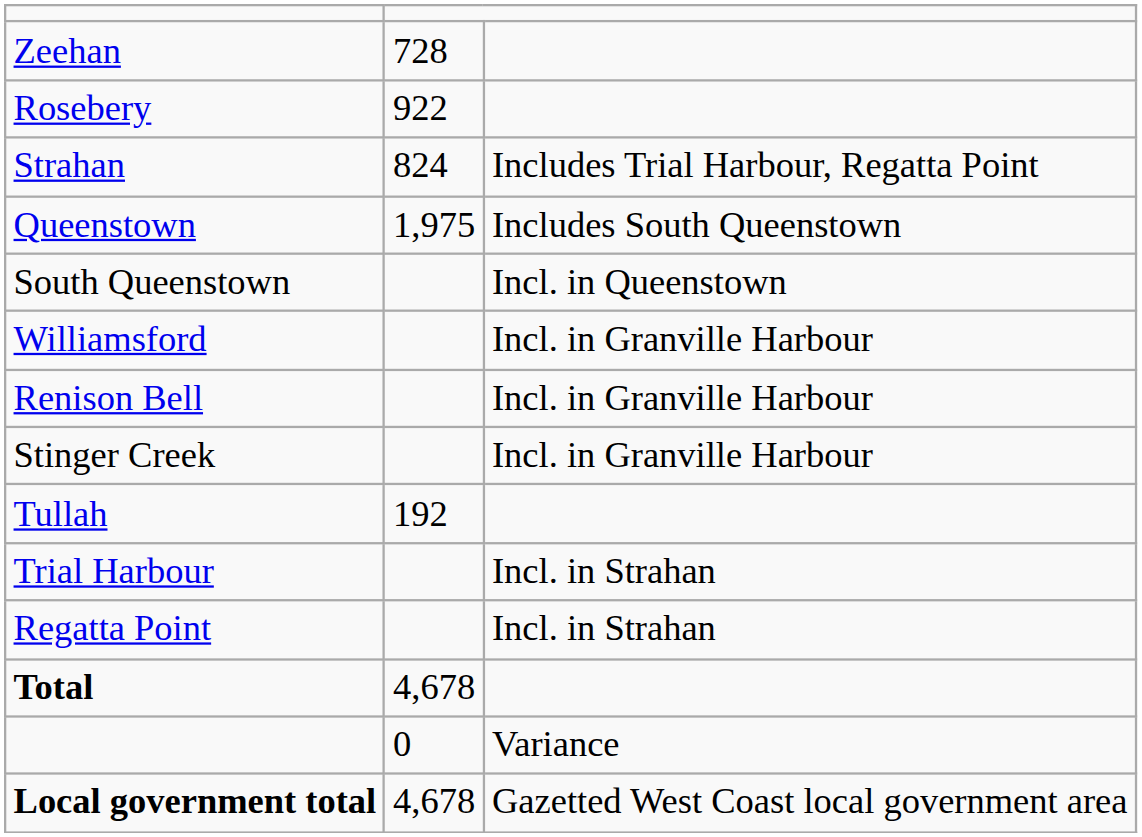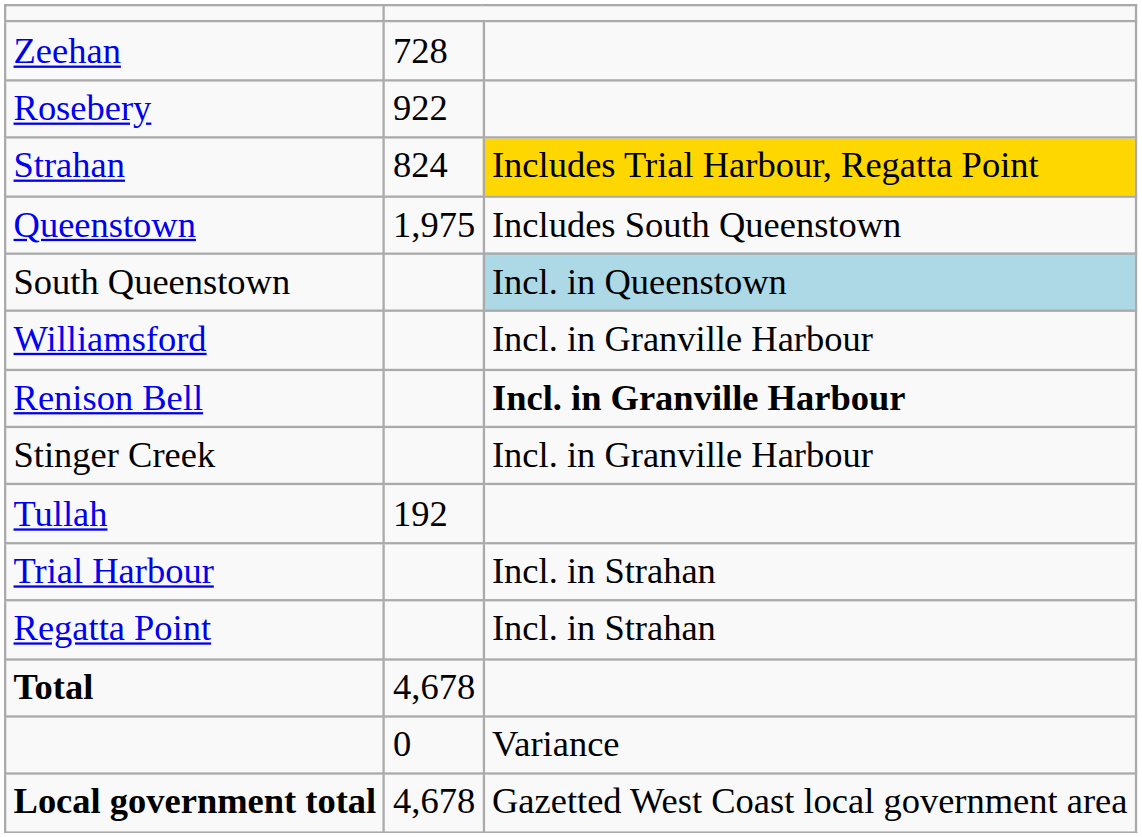(765, 165) no background -> (765, 165) gold background
(639, 281) no background -> (639, 281) lightblue background
(682, 397) normal -> (699, 397) bold
